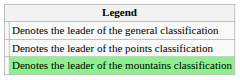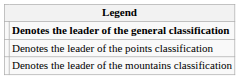(115, 30) normal -> (121, 30) bold
(122, 65) lightgreen background -> (122, 65) no background
